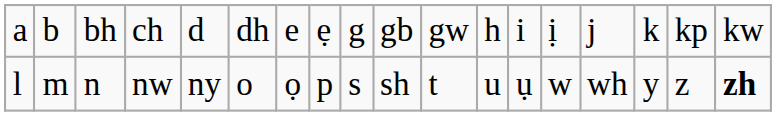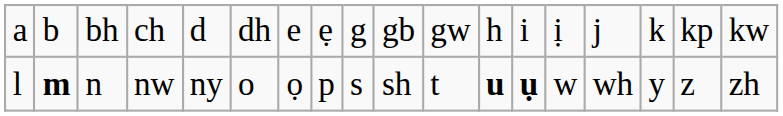(56, 83) normal -> (56, 83) bold
(493, 83) normal -> (495, 83) bold
(524, 83) normal -> (529, 83) bold
(740, 83) bold -> (744, 83) normal
